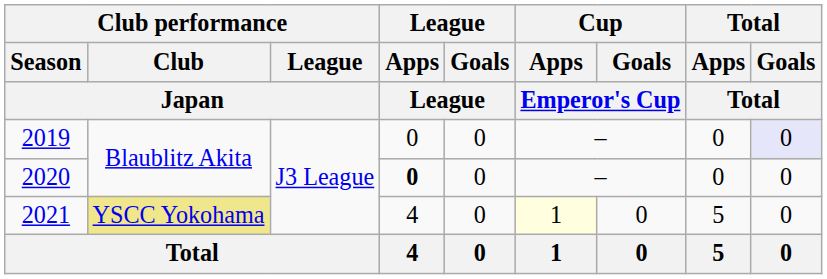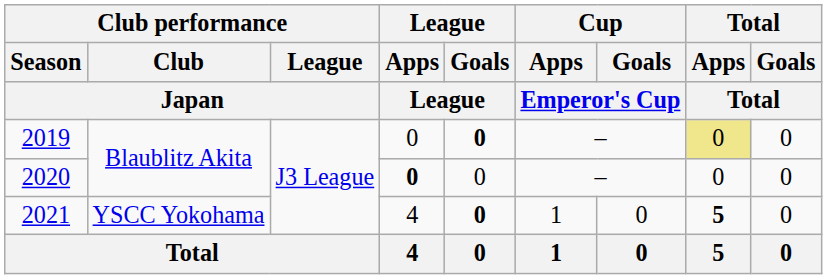(480, 138) normal -> (480, 138) bold
(718, 138) no background -> (718, 138) khaki background
(786, 138) lavender background -> (786, 138) no background
(179, 215) khaki background -> (179, 215) no background
(480, 215) normal -> (480, 215) bold
(556, 215) lightyellow background -> (556, 215) no background
(718, 215) normal -> (718, 215) bold
